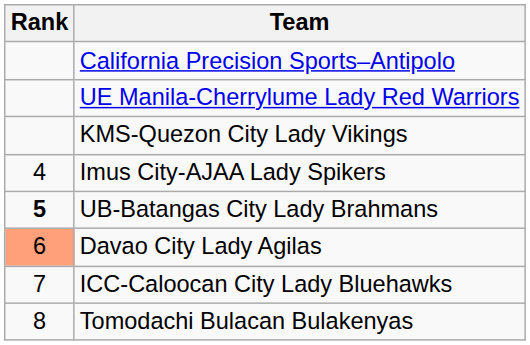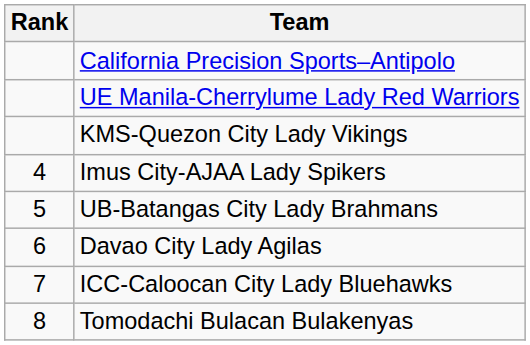(40, 209) bold -> (40, 209) normal
(40, 246) lightsalmon background -> (40, 246) no background
